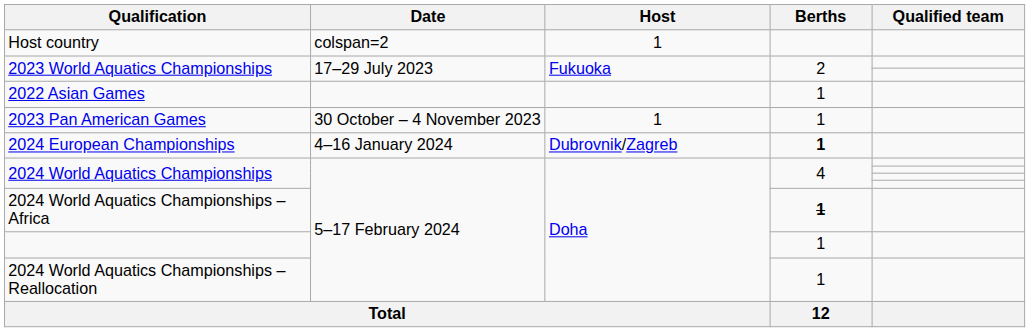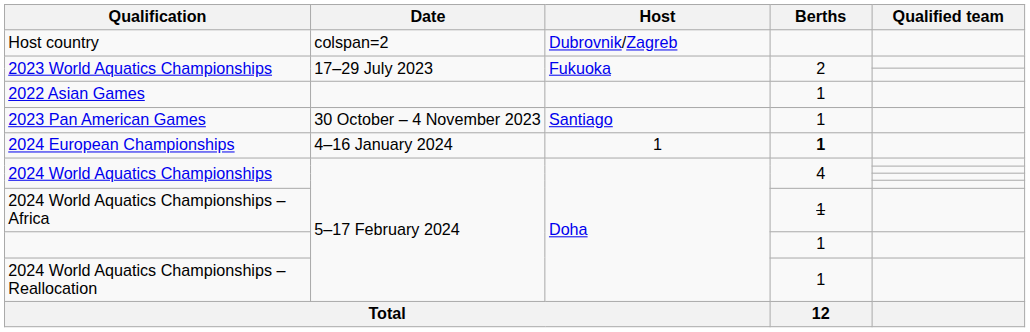(657, 42) 1 -> (613, 42) Dubrovnik/Zagreb
(657, 119) 1 -> (581, 119) Santiago
(613, 145) Dubrovnik/Zagreb -> (657, 145) 1
(821, 209) bold -> (821, 209) normal
